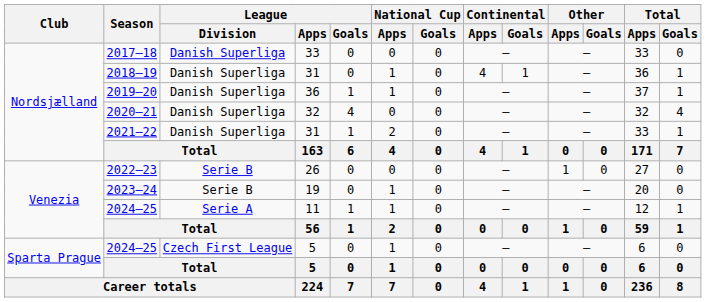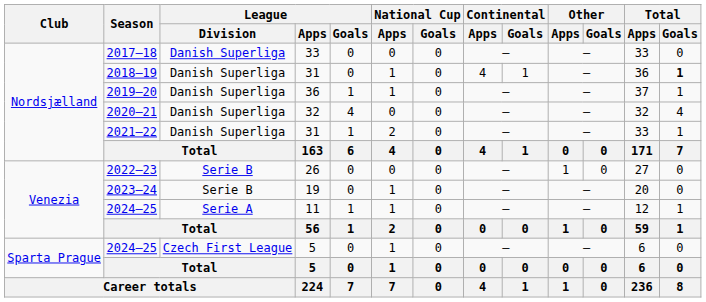(680, 73) normal -> (680, 73) bold
